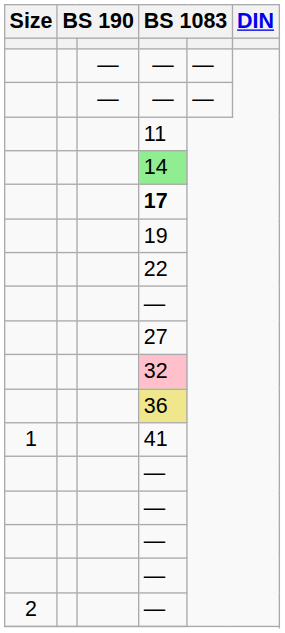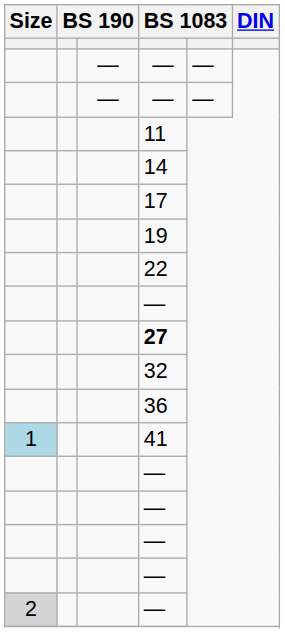(156, 167) lightgreen background -> (156, 167) no background
(156, 201) bold -> (156, 201) normal
(156, 337) normal -> (156, 337) bold
(156, 371) pink background -> (156, 371) no background
(156, 405) khaki background -> (156, 405) no background
(31, 439) no background -> (31, 439) lightblue background
(31, 609) no background -> (31, 609) lightgrey background
